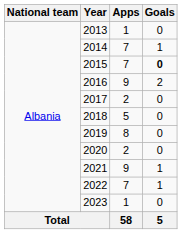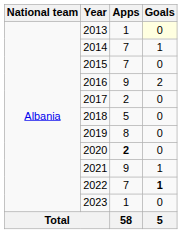(160, 30) no background -> (160, 30) lightyellow background
(160, 64) bold -> (160, 64) normal
(126, 151) normal -> (126, 151) bold
(160, 185) normal -> (160, 185) bold
